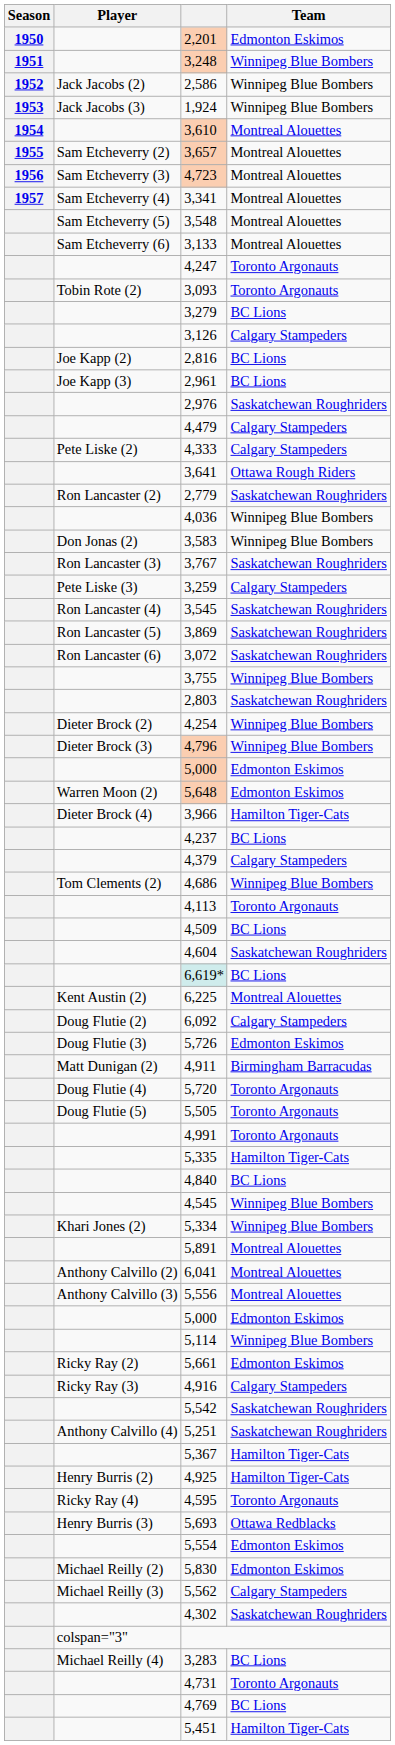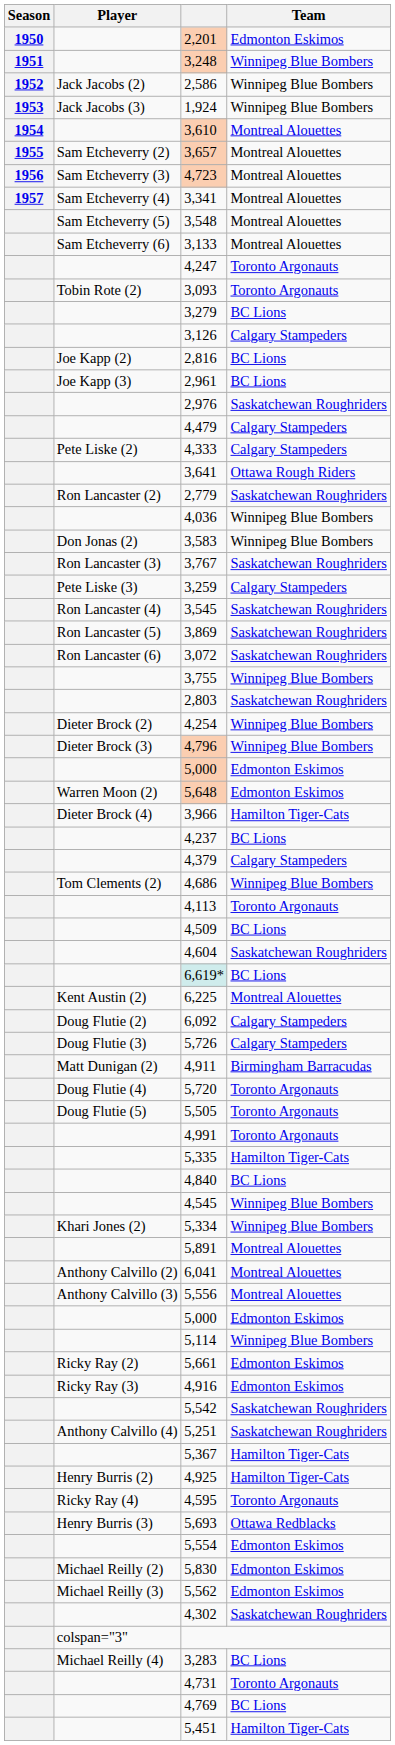(287, 1043) Edmonton Eskimos -> (289, 1043) Calgary Stampeders
(289, 1386) Calgary Stampeders -> (287, 1386) Edmonton Eskimos
(289, 1591) Calgary Stampeders -> (287, 1591) Edmonton Eskimos
